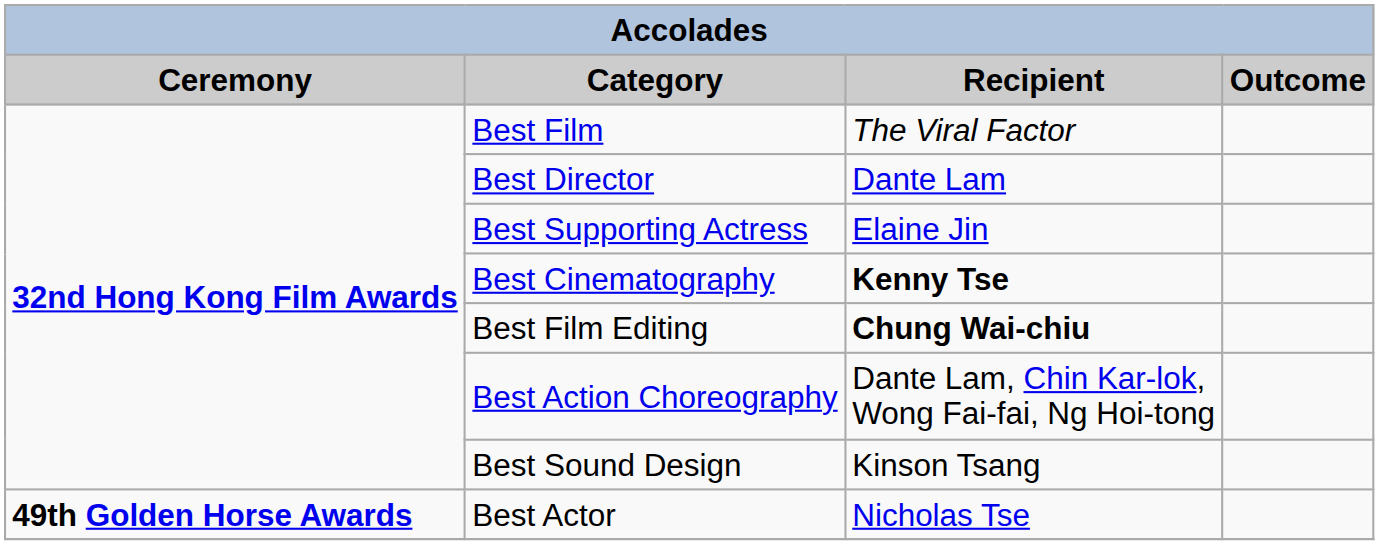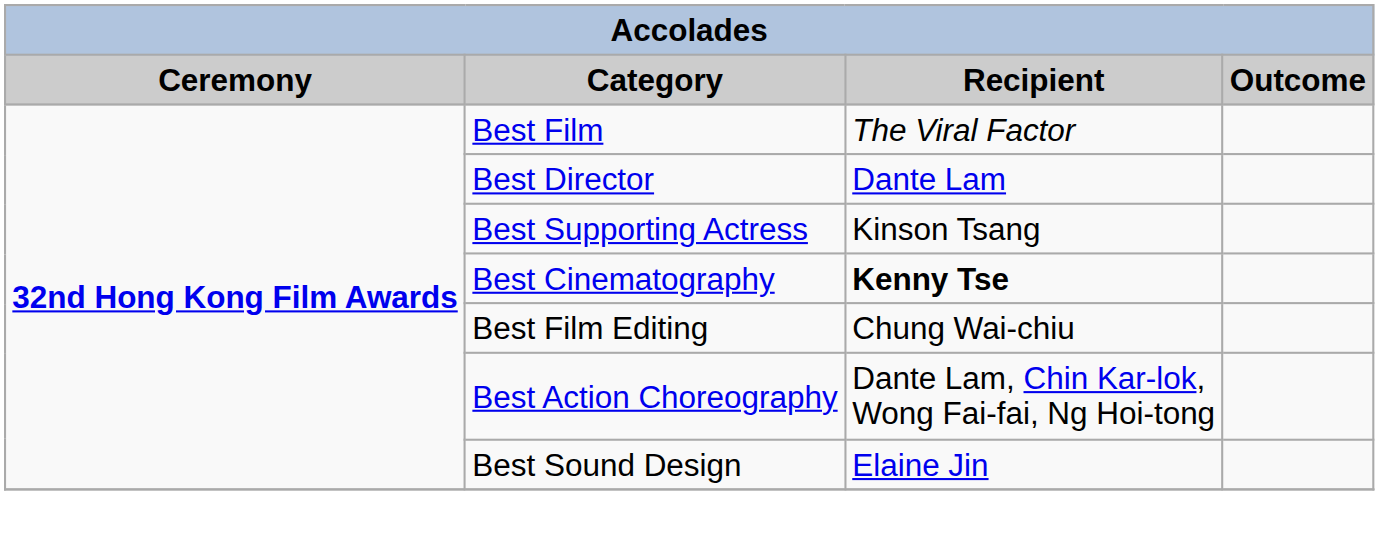(920, 229) Elaine Jin -> (946, 229) Kinson Tsang
(971, 329) bold -> (963, 329) normal
(946, 464) Kinson Tsang -> (920, 464) Elaine Jin
- row: (544, 514)
